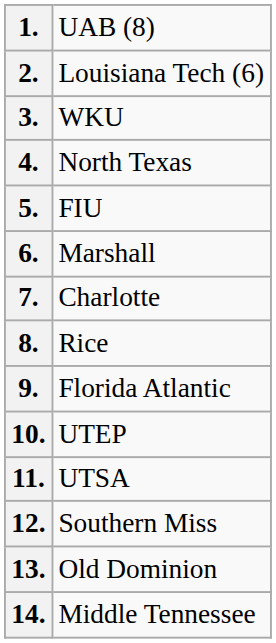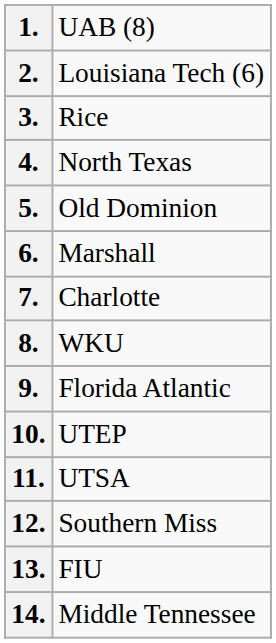(91, 117) WKU -> (83, 117) Rice
(80, 207) FIU -> (138, 207) Old Dominion
(83, 343) Rice -> (91, 343) WKU
(138, 568) Old Dominion -> (80, 568) FIU
